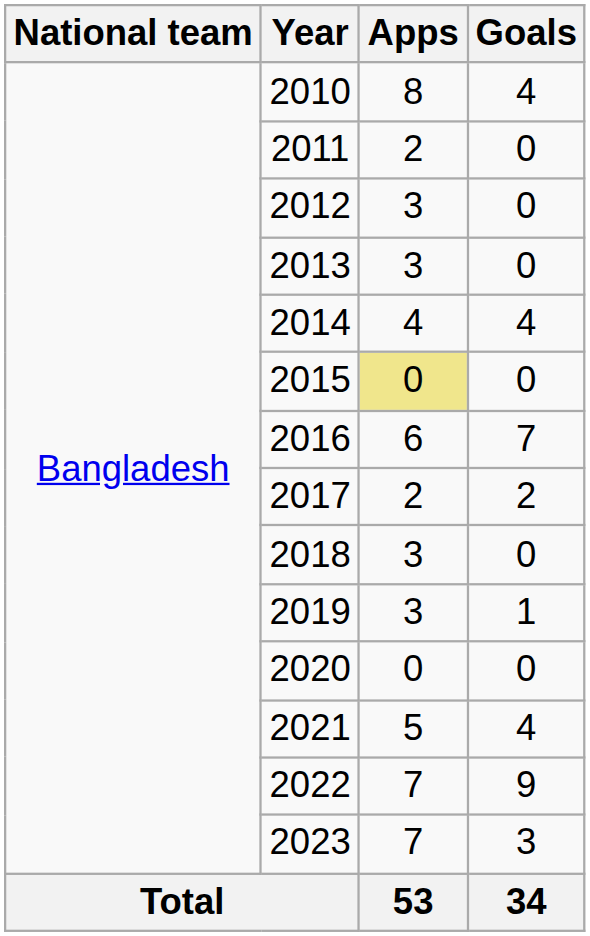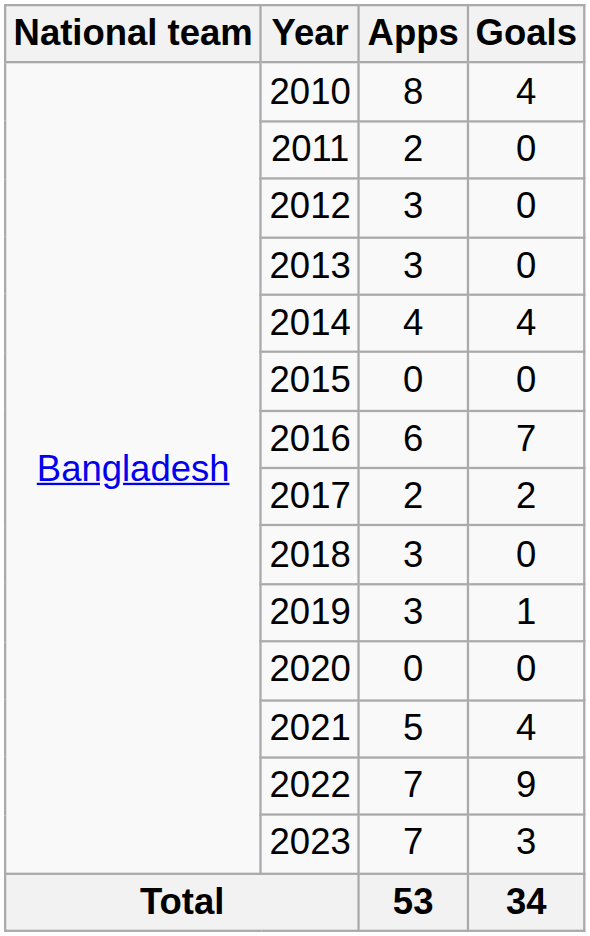(413, 380) khaki background -> (413, 380) no background
